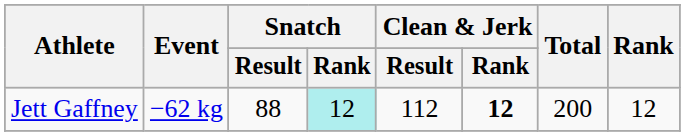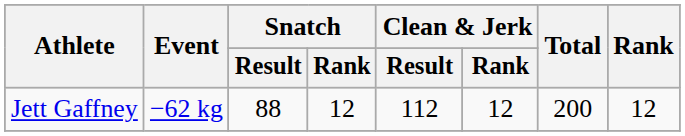(342, 109) paleturquoise background -> (342, 109) no background
(501, 109) bold -> (501, 109) normal
